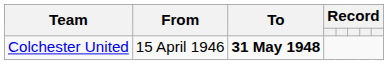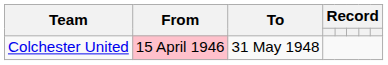(180, 47) no background -> (180, 47) pink background
(276, 47) bold -> (275, 47) normal
